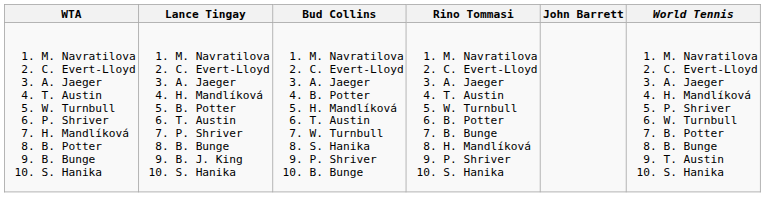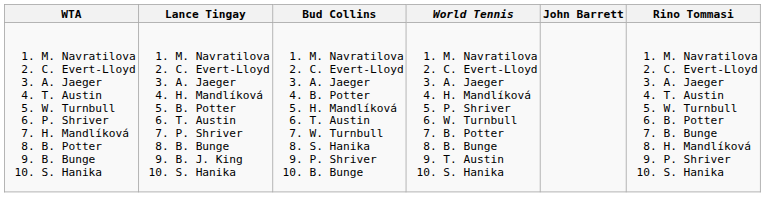columns swapped: (473, 14) <-> (693, 14)
